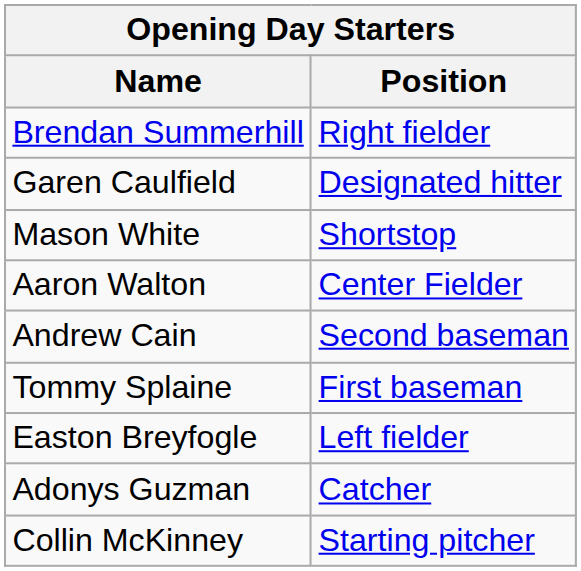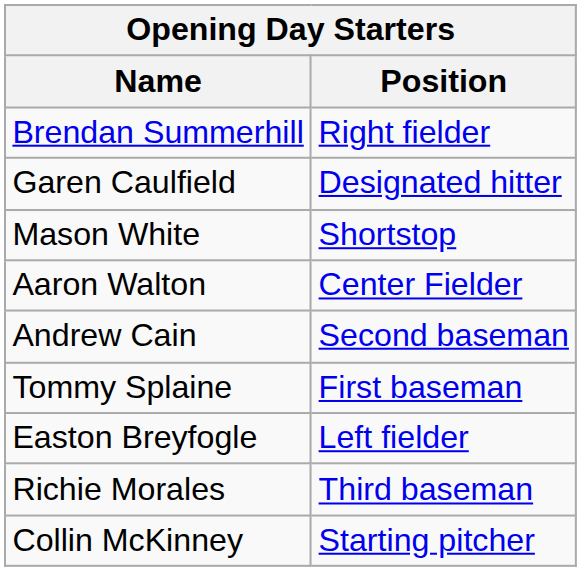- row: (131, 489)
+ row: (119, 489)
